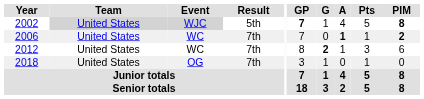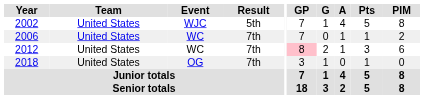(109, 23) lightgrey background -> (109, 23) no background
(195, 23) lightgrey background -> (195, 23) no background
(302, 23) bold -> (302, 23) normal
(402, 23) bold -> (402, 23) normal
(343, 36) bold -> (343, 36) normal
(402, 36) bold -> (402, 36) normal
(302, 49) no background -> (302, 49) pink background
(326, 49) bold -> (326, 49) normal
